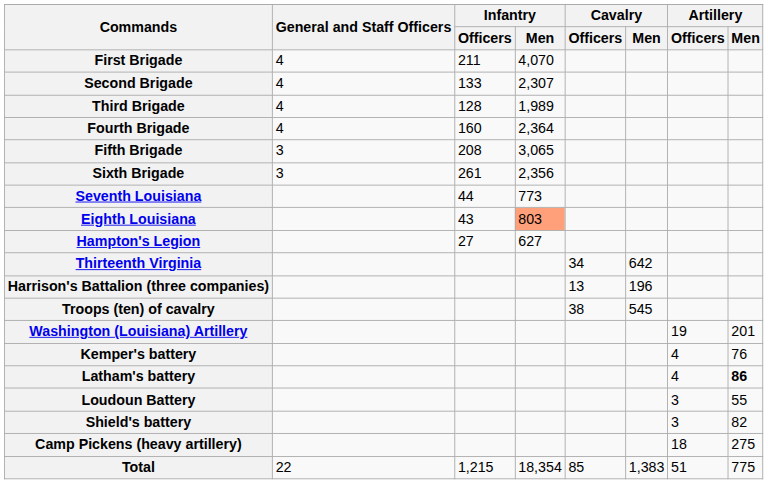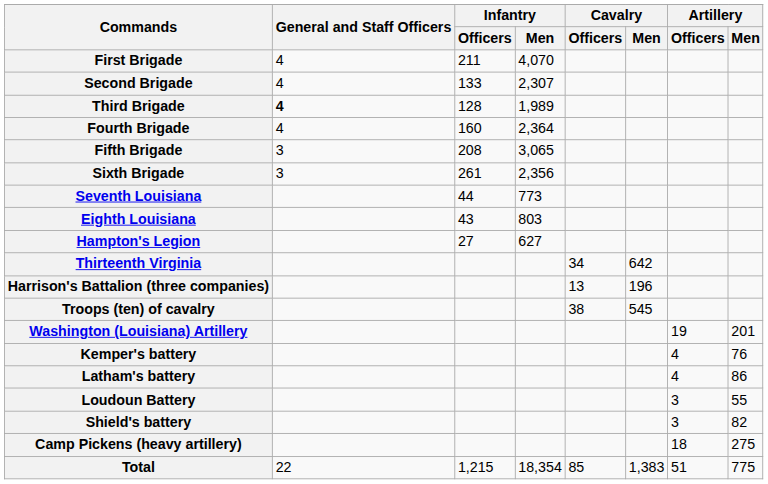(280, 106) normal -> (280, 106) bold
(530, 219) lightsalmon background -> (530, 219) no background
(739, 377) bold -> (739, 377) normal
